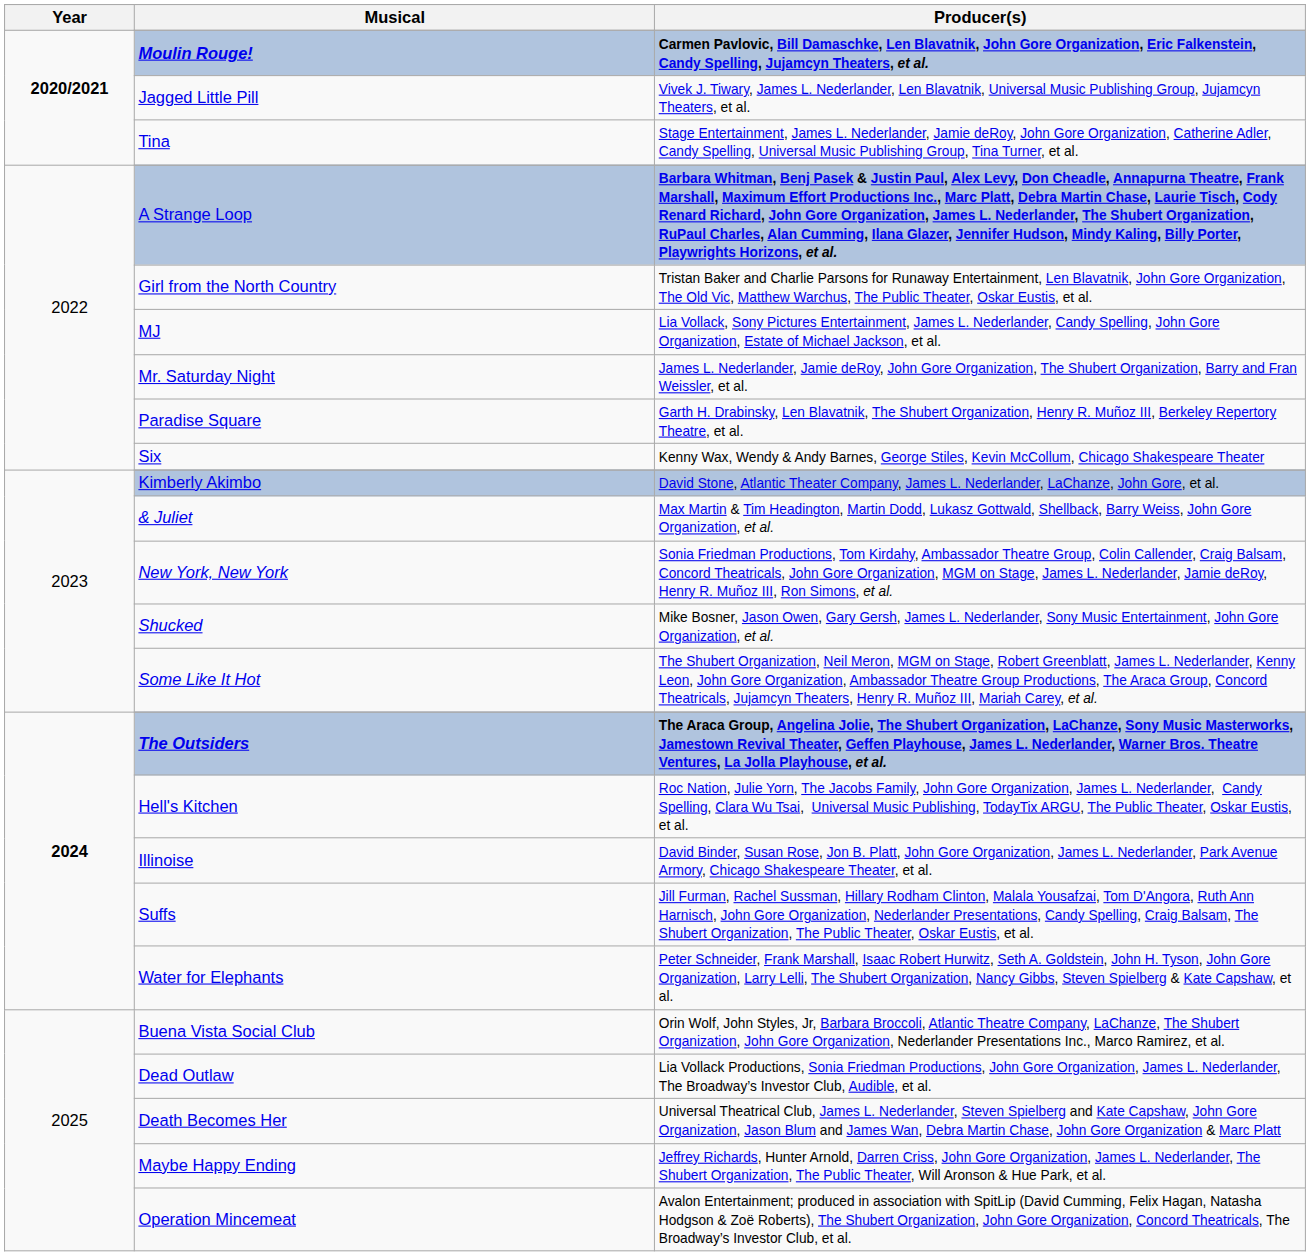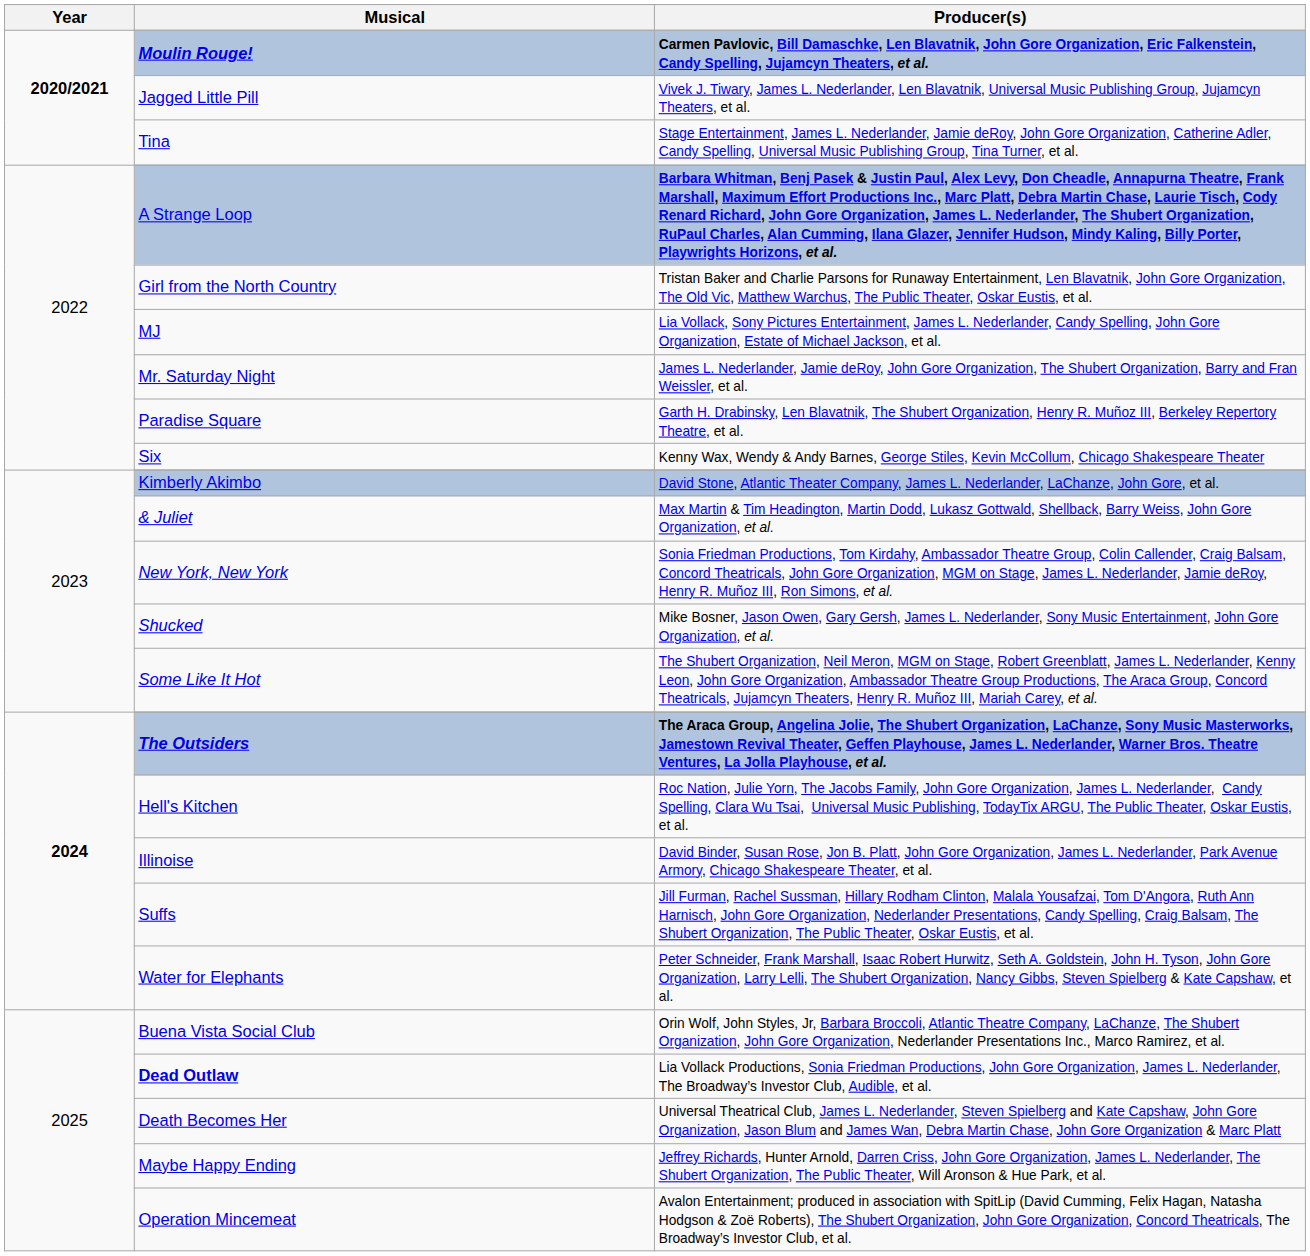(186, 1076) normal -> (188, 1076) bold
